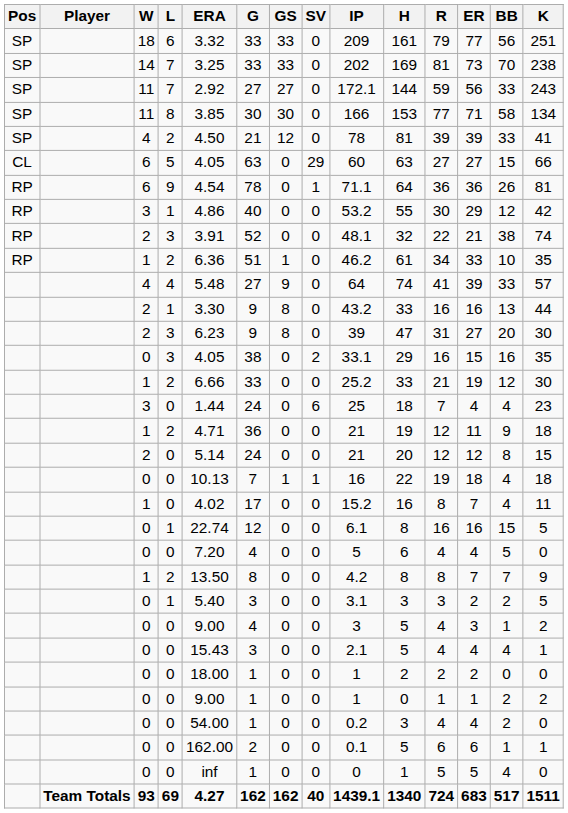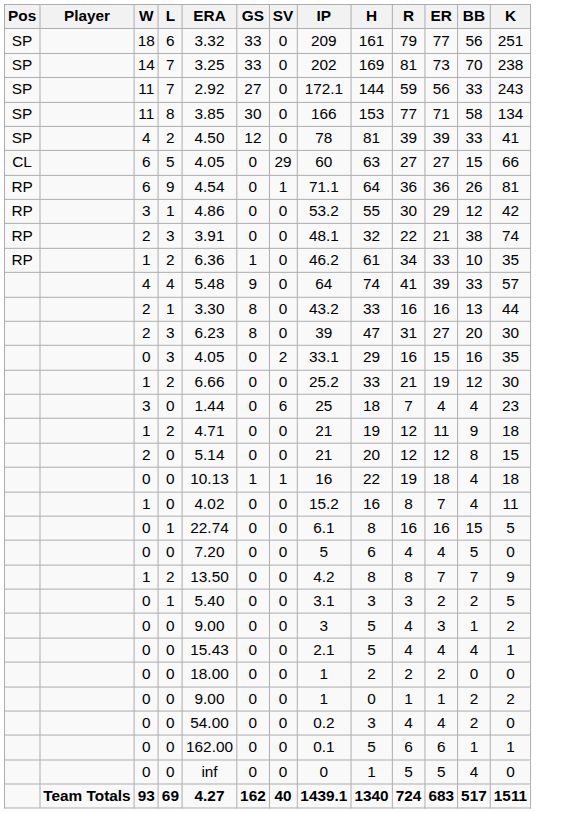- column: (253, 16)
